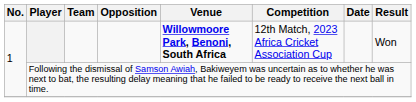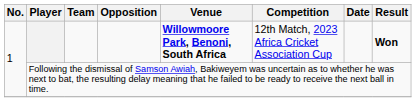(386, 42) normal -> (386, 42) bold
